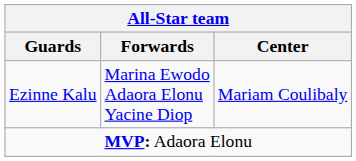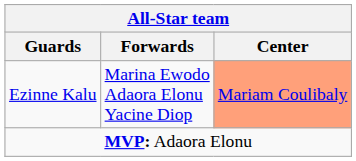(283, 94) no background -> (283, 94) lightsalmon background
